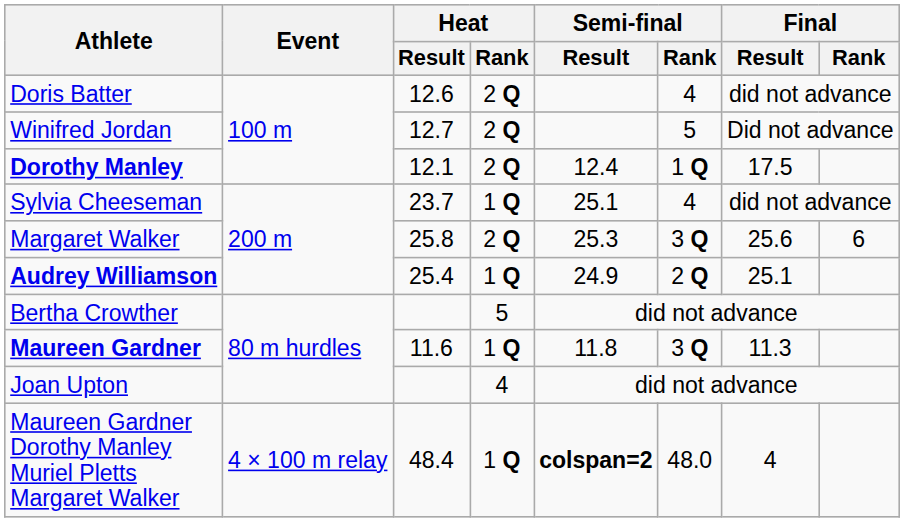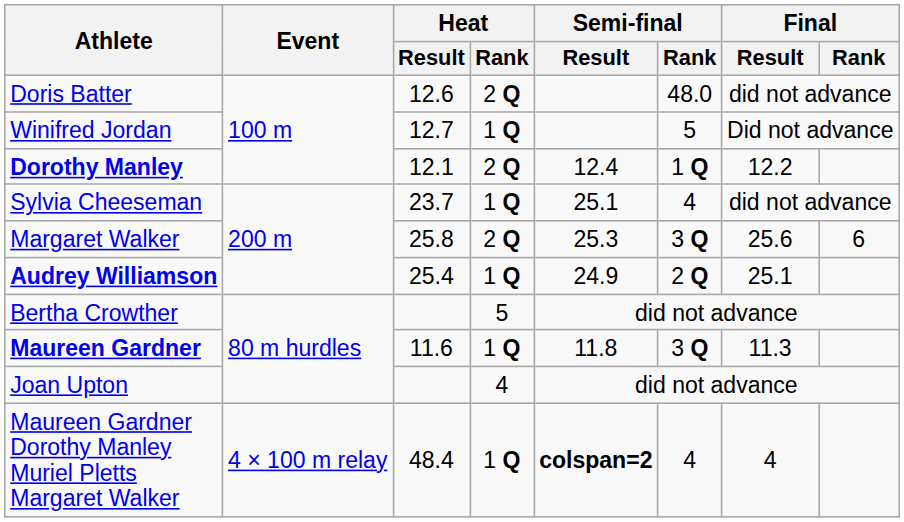(690, 94) 4 -> (690, 94) 48.0
(502, 131) 2 Q -> (502, 131) 1 Q
(770, 167) 17.5 -> (770, 167) 12.2
(690, 460) 48.0 -> (690, 460) 4
